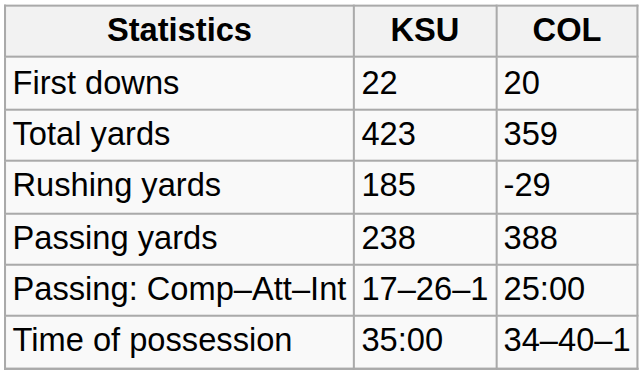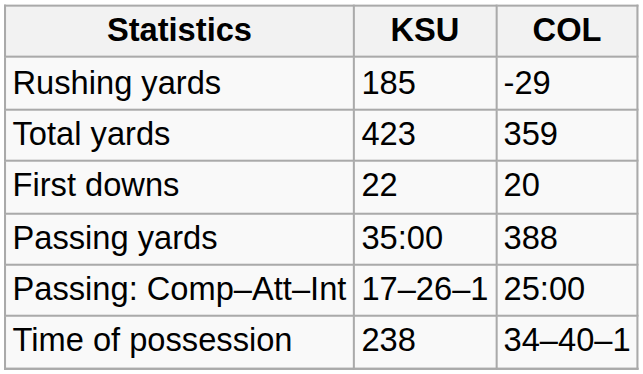rows swapped: (96, 82) <-> (117, 186)
(389, 238) 238 -> (402, 238) 35:00
(402, 341) 35:00 -> (389, 341) 238
